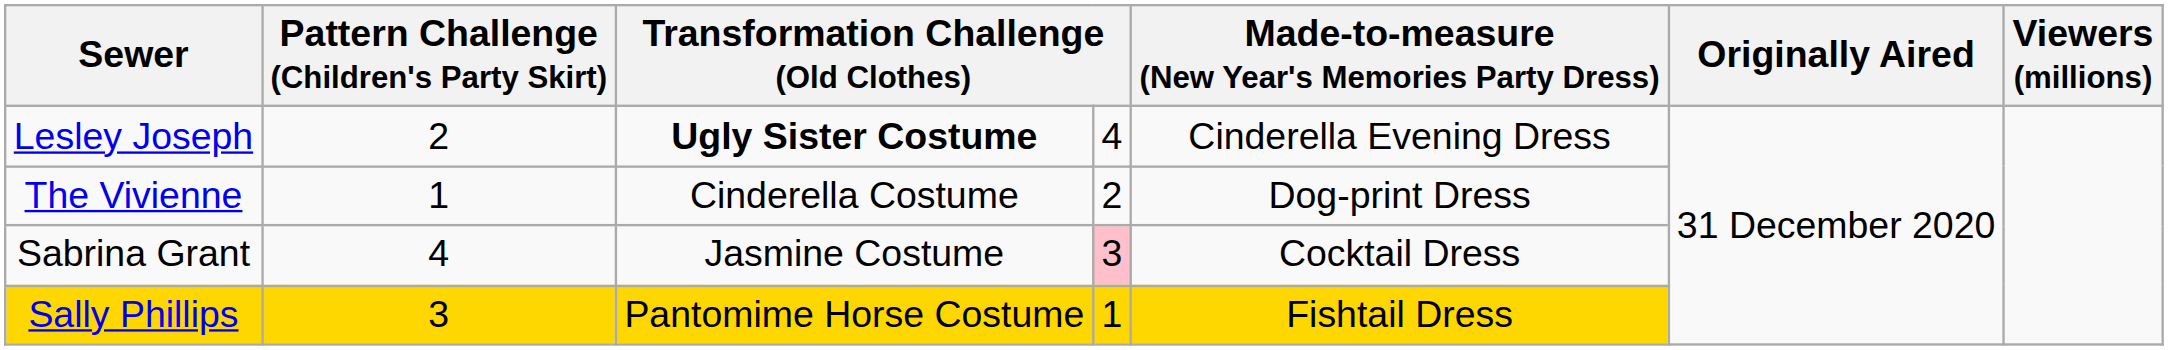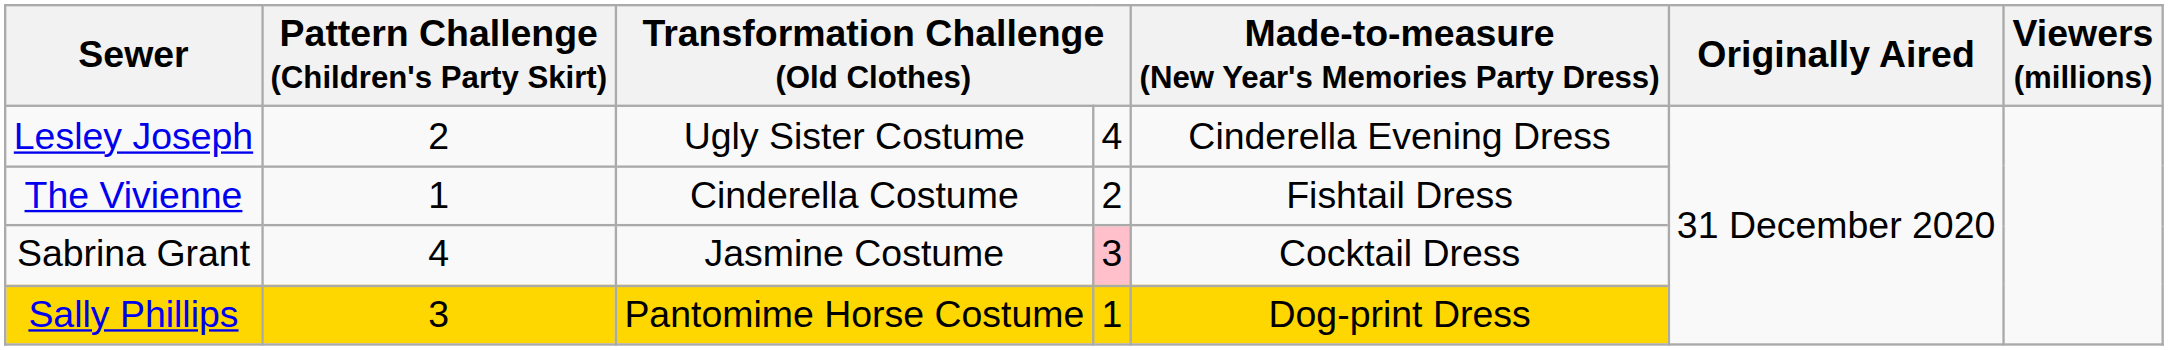(854, 135) bold -> (854, 135) normal
(1400, 195) Dog-print Dress -> (1400, 195) Fishtail Dress
(1400, 313) Fishtail Dress -> (1400, 313) Dog-print Dress
